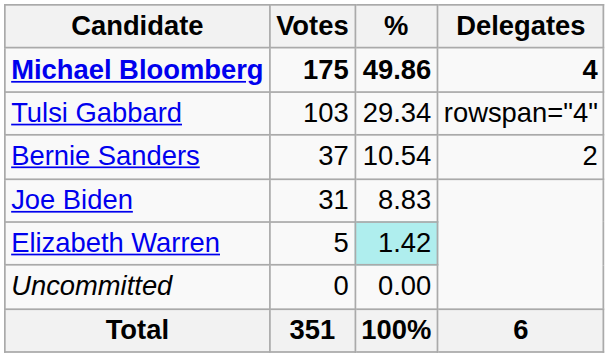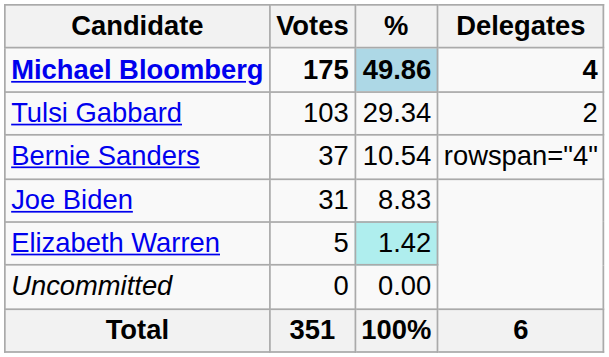(397, 69) no background -> (397, 69) lightblue background
(521, 112) rowspan="4" -> (590, 112) 2
(590, 156) 2 -> (521, 156) rowspan="4"
